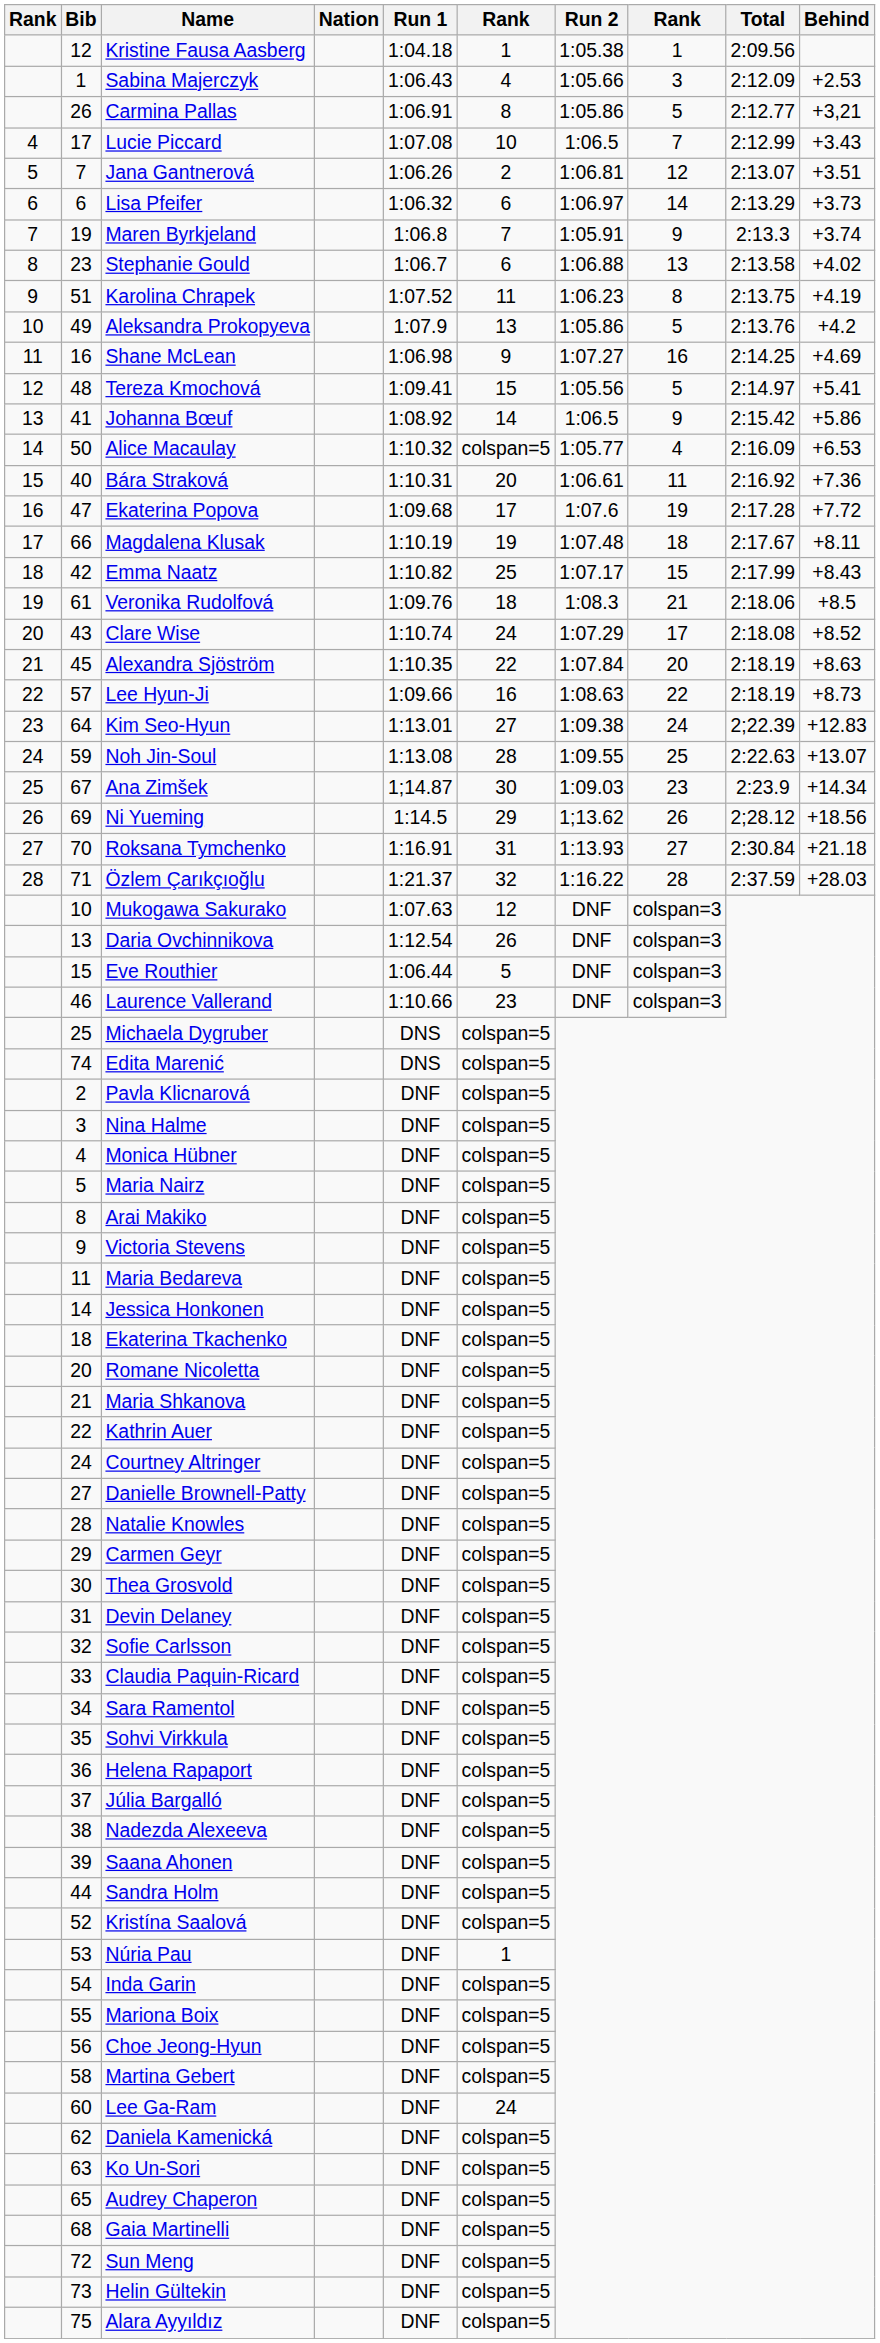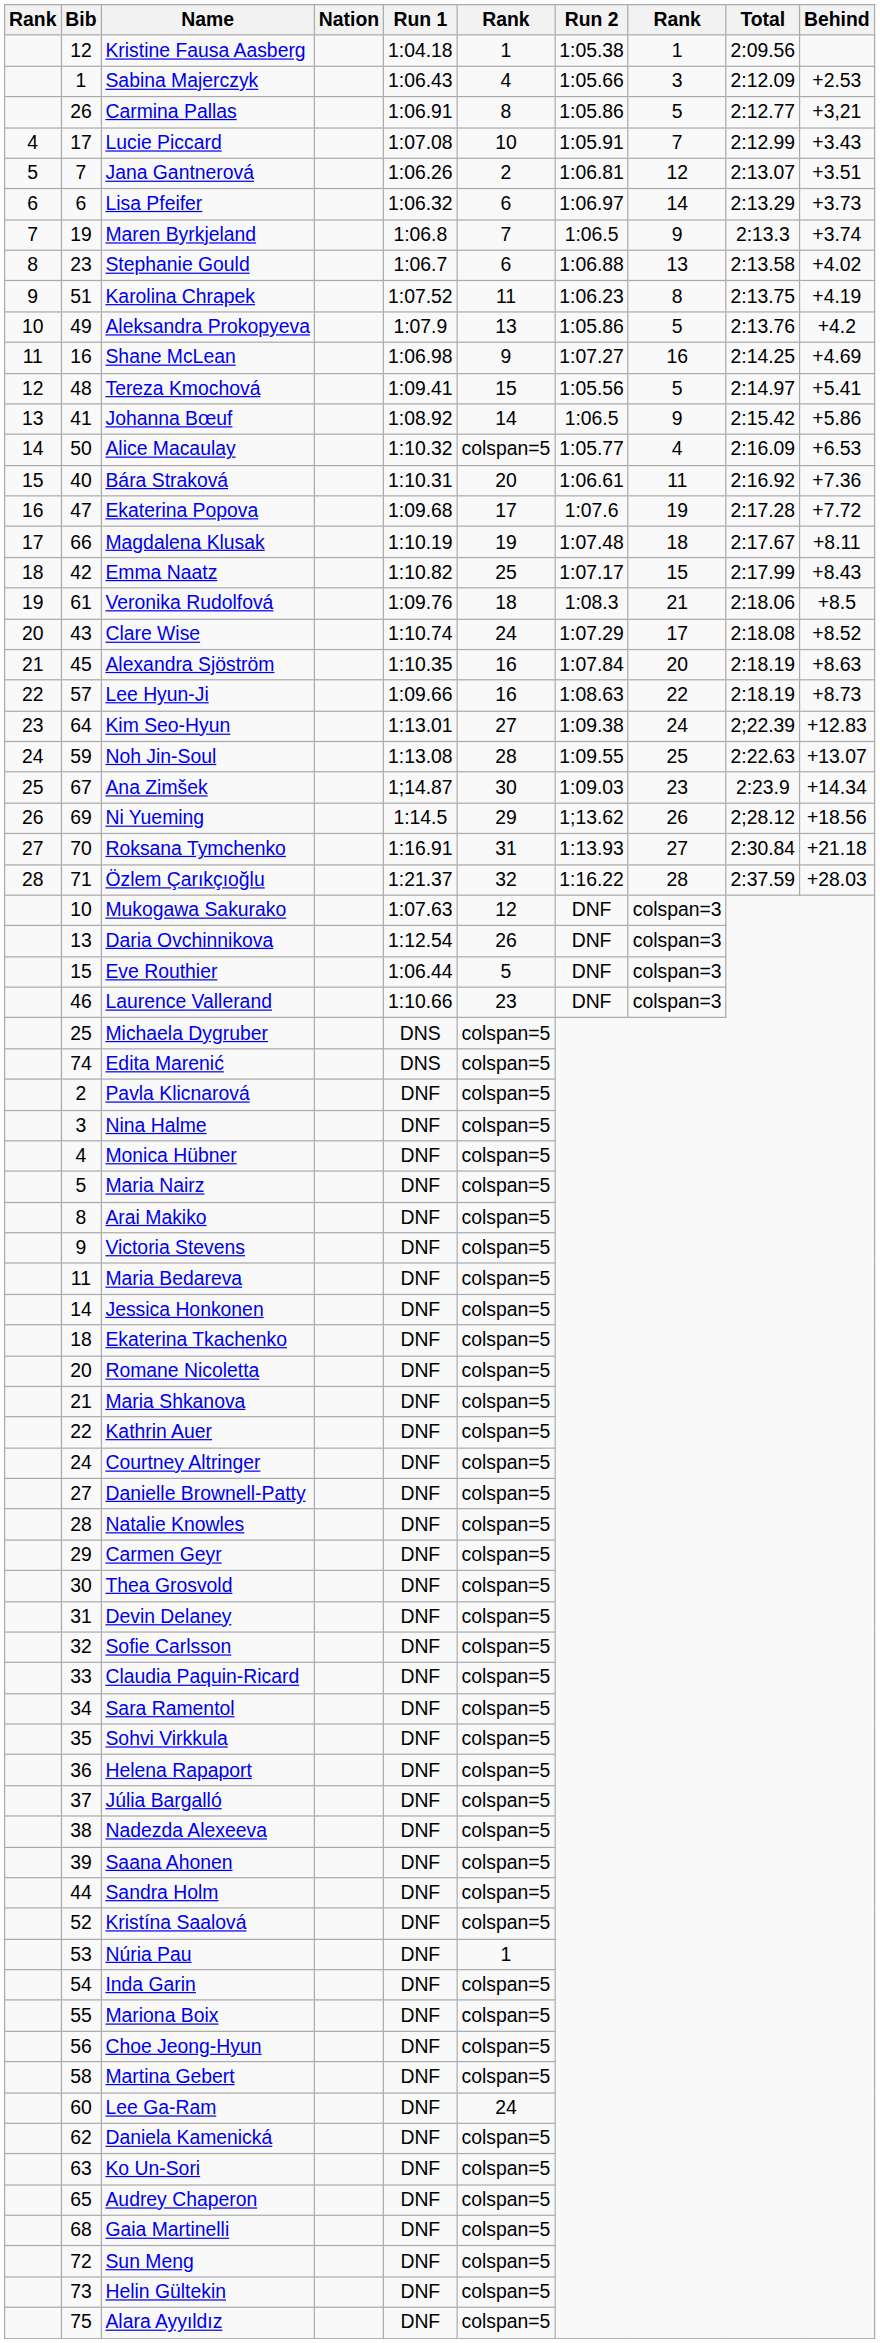(592, 142) 1:06.5 -> (592, 142) 1:05.91
(592, 234) 1:05.91 -> (592, 234) 1:06.5
(506, 664) 22 -> (506, 664) 16
